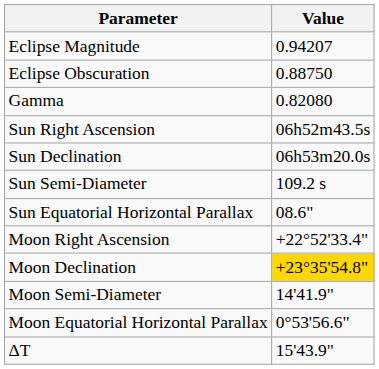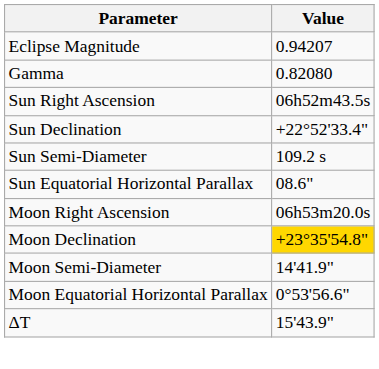- row: (79, 73)
(323, 156) 06h53m20.0s -> (322, 128) +22°52'33.4"
(322, 239) +22°52'33.4" -> (323, 211) 06h53m20.0s
